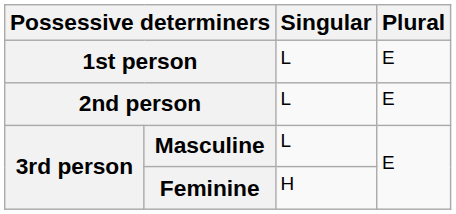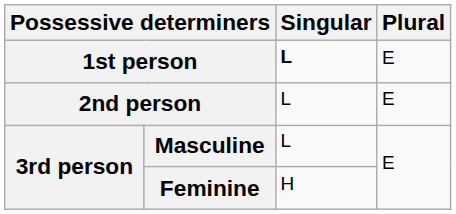(286, 57) normal -> (286, 61) bold
